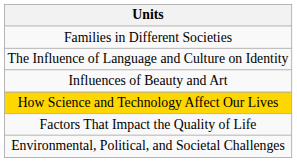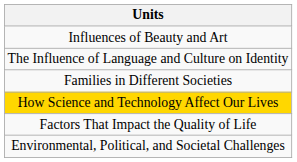(148, 37) Families in Different Societies -> (148, 37) Influences of Beauty and Art
(148, 80) Influences of Beauty and Art -> (148, 80) Families in Different Societies
